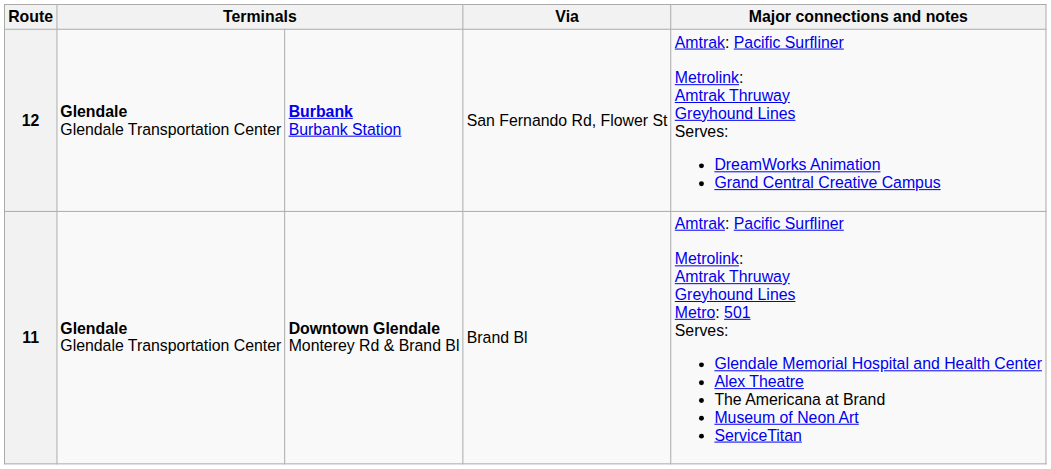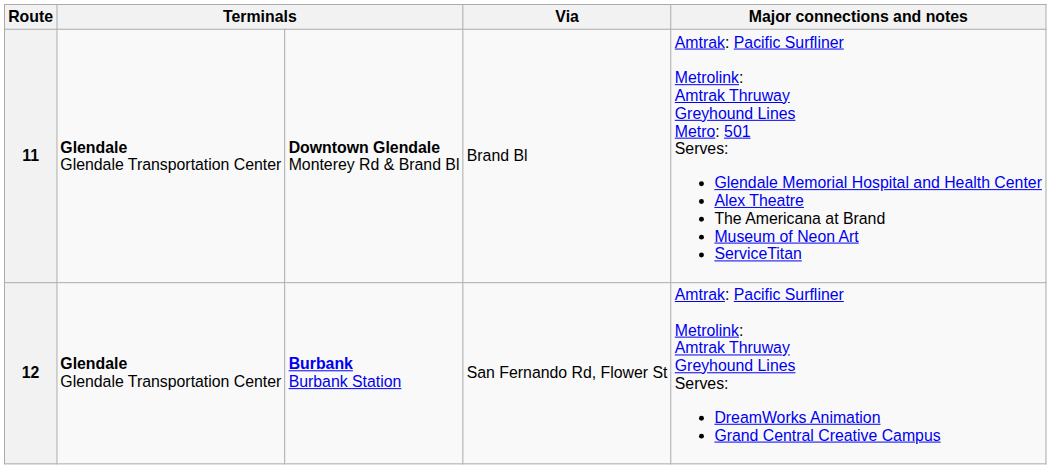rows swapped: (31, 337) <-> (31, 120)
